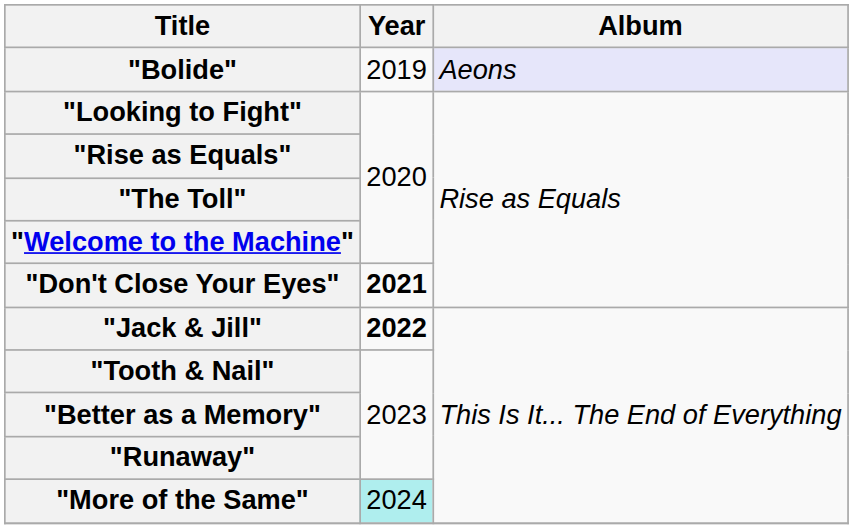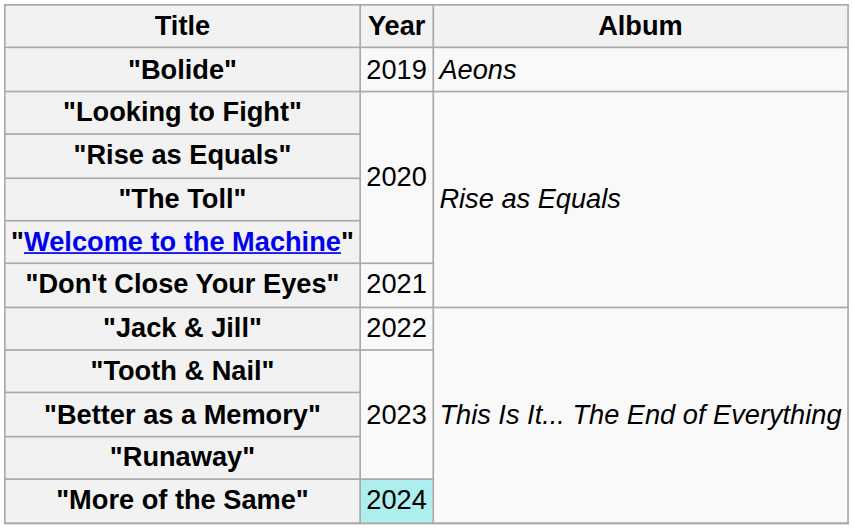(478, 69) lavender background -> (478, 69) no background
(397, 284) bold -> (397, 284) normal
(397, 328) bold -> (397, 328) normal
